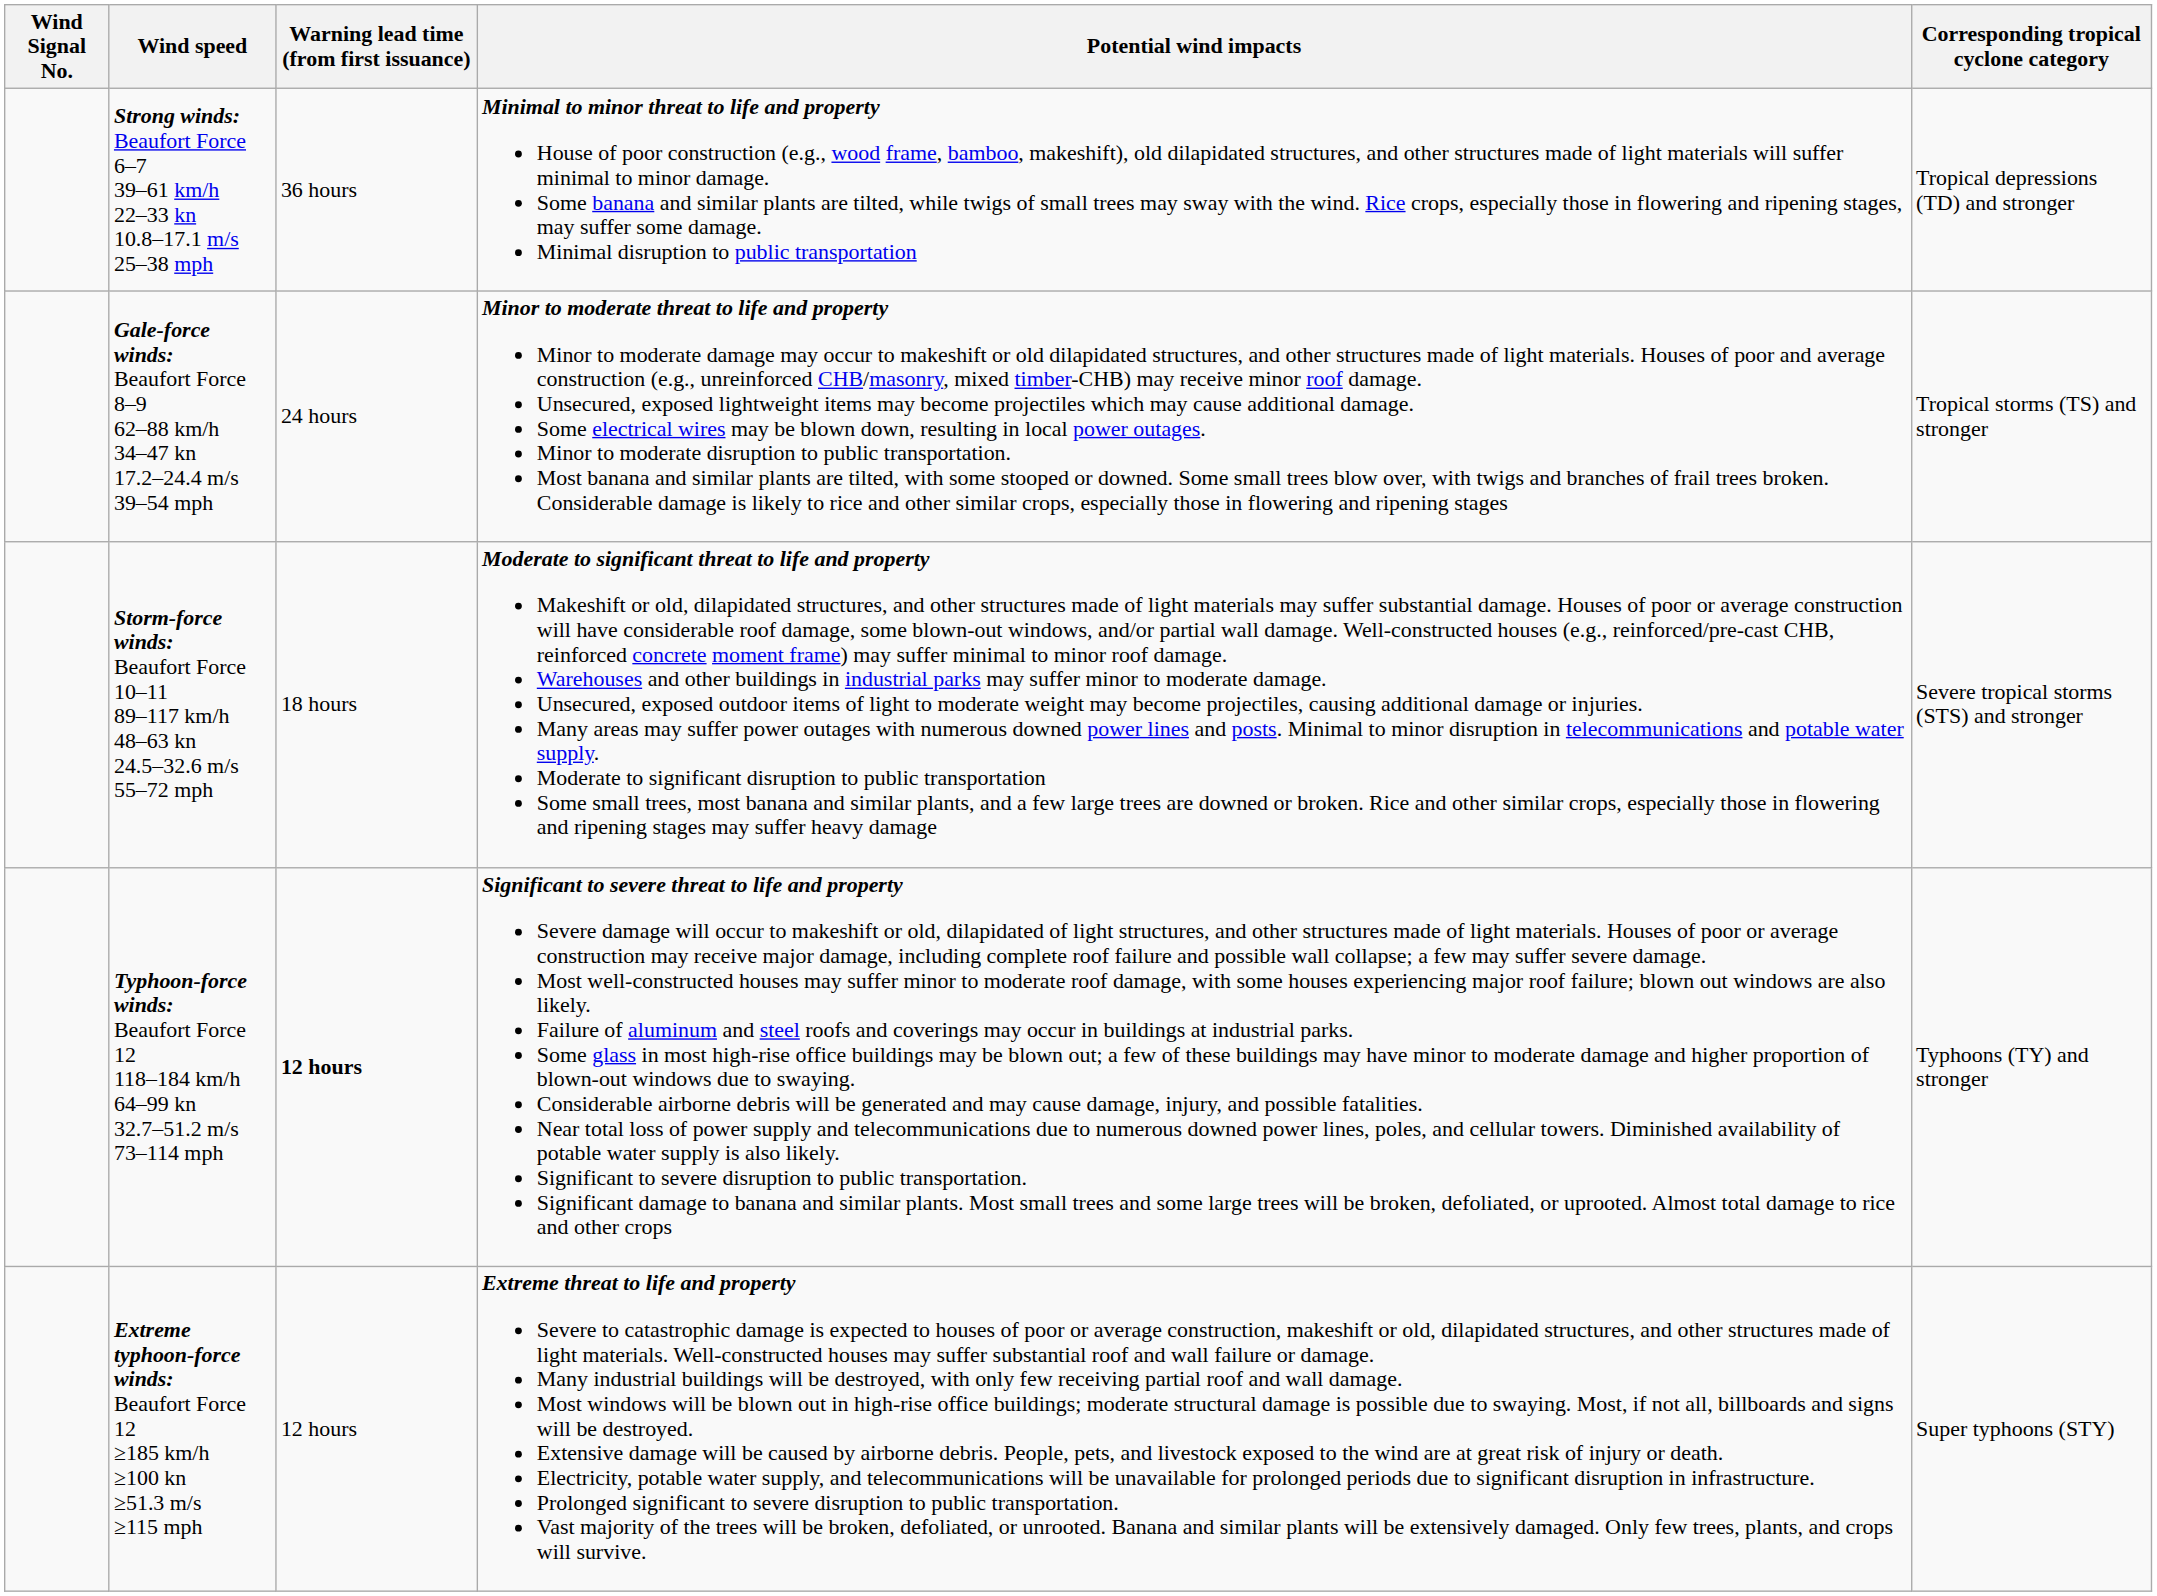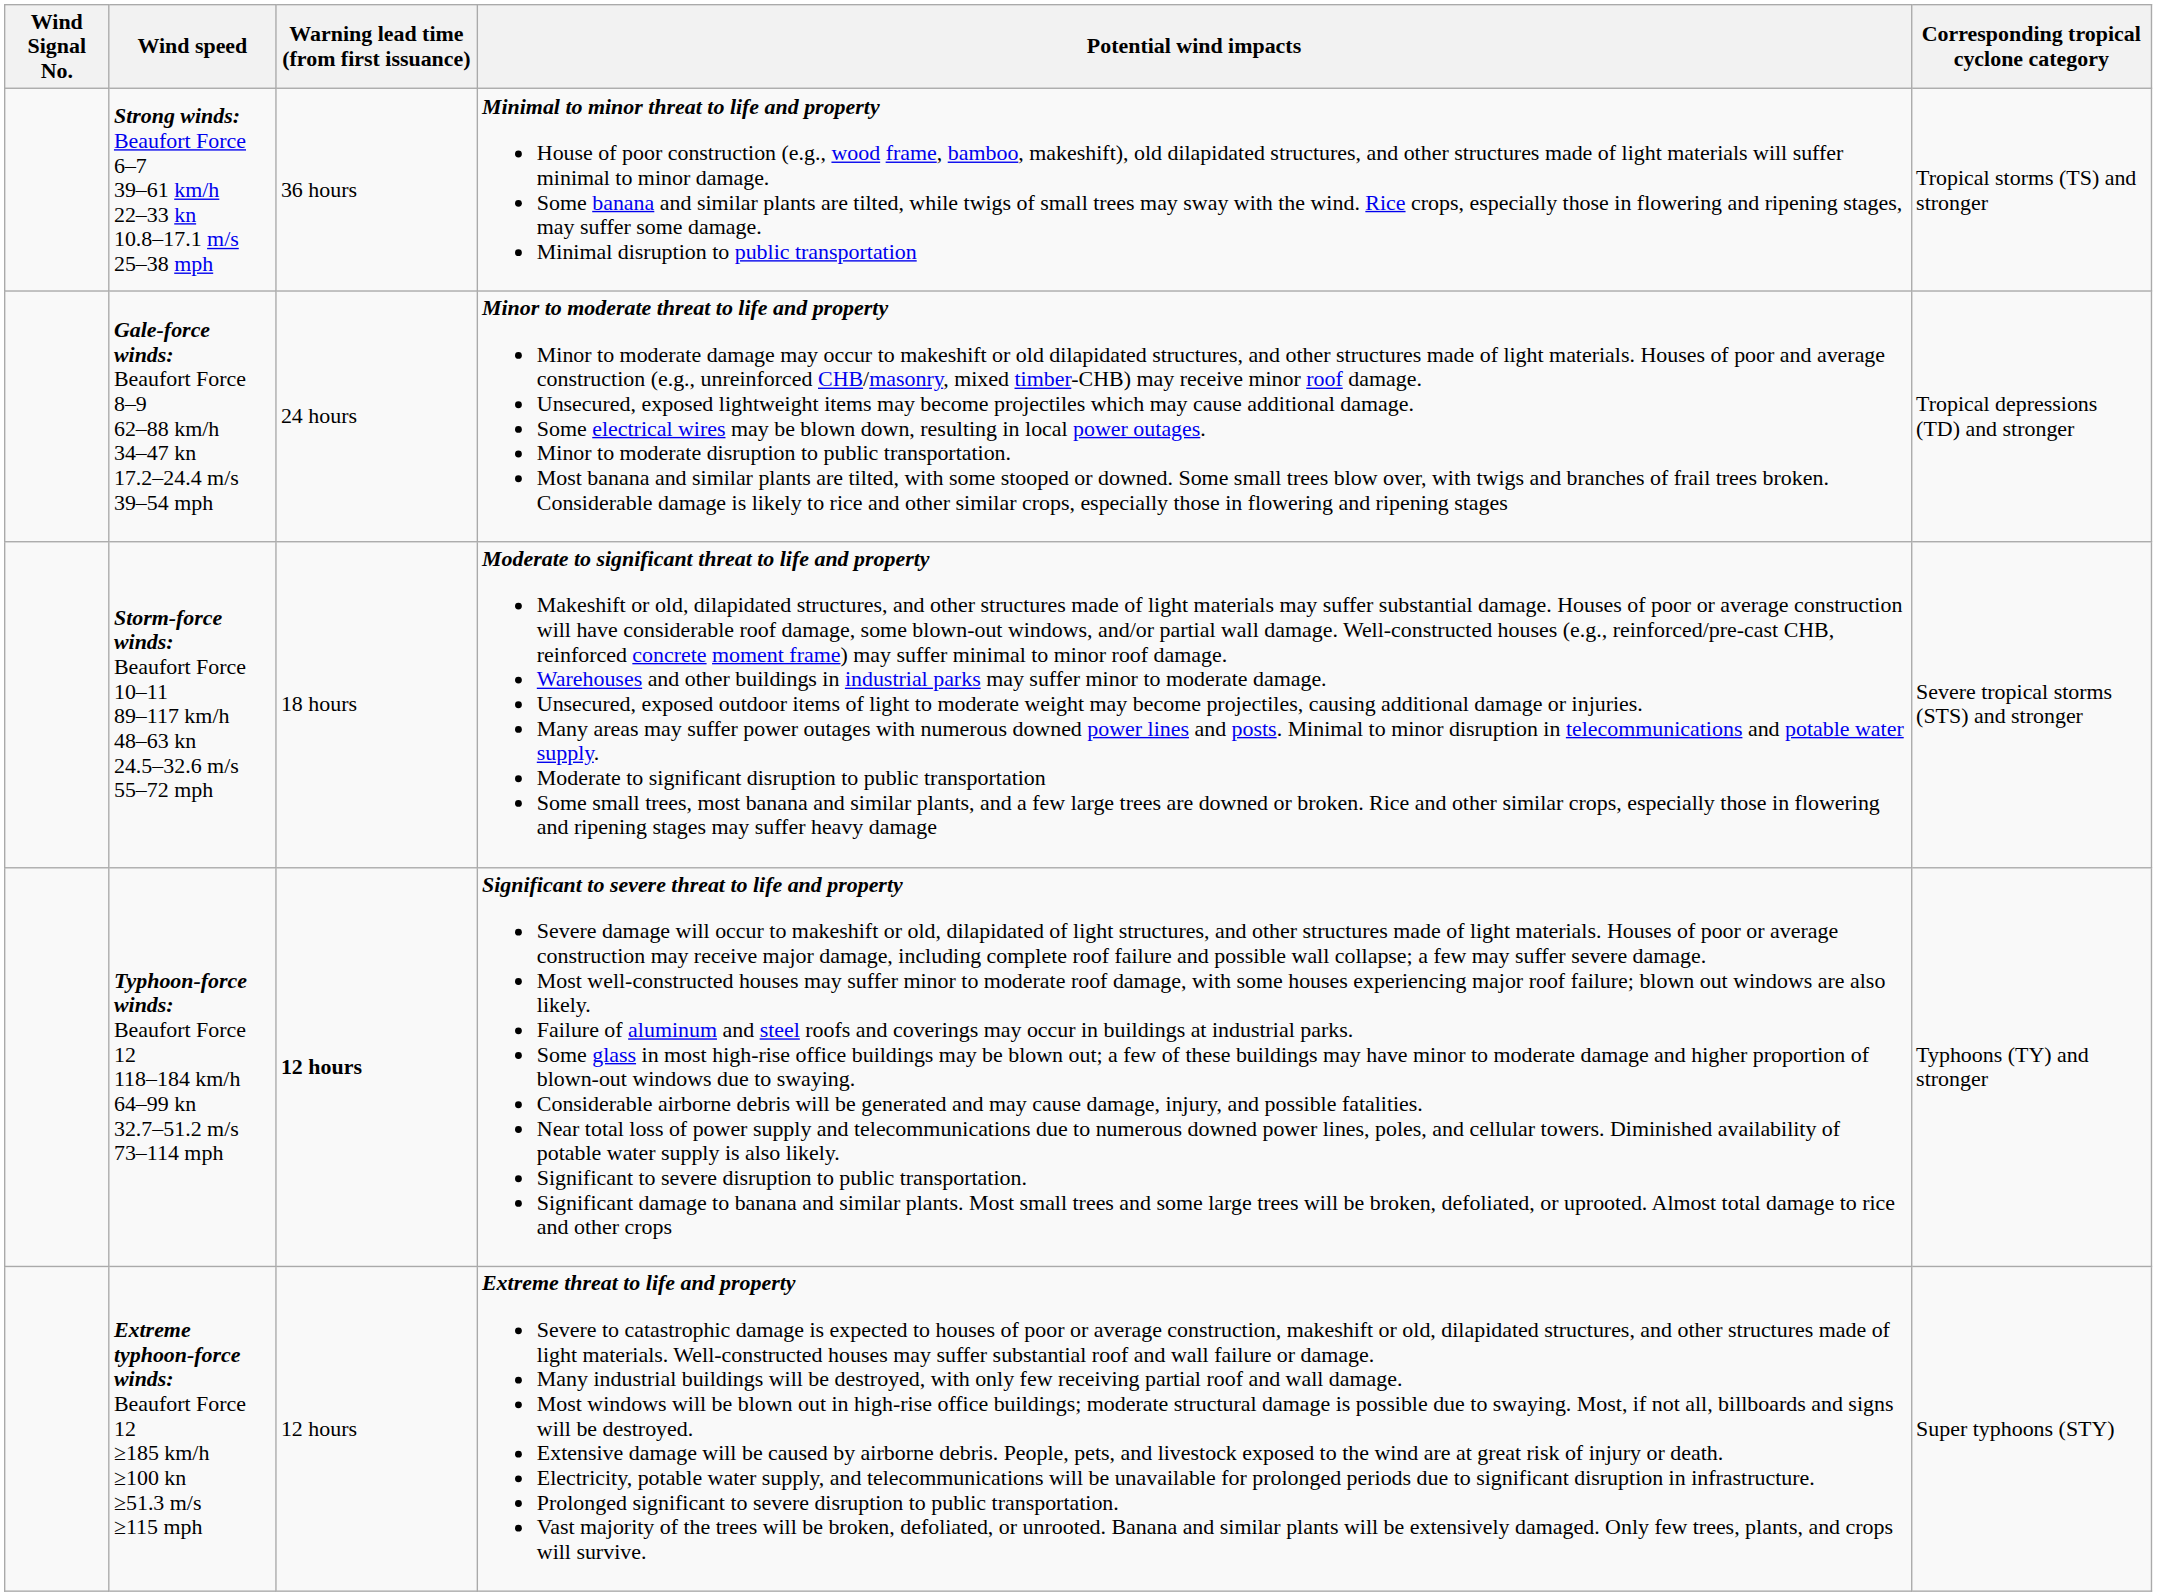(2007, 189) Tropical depressions (TD) and stronger -> (2026, 189) Tropical storms (TS) and stronger
(2026, 416) Tropical storms (TS) and stronger -> (2007, 416) Tropical depressions (TD) and stronger
